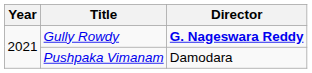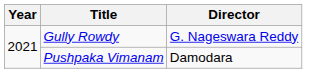(237, 36) bold -> (234, 36) normal
